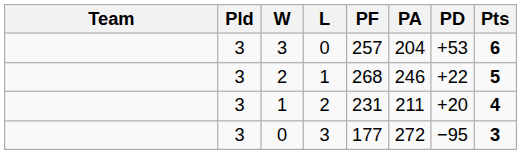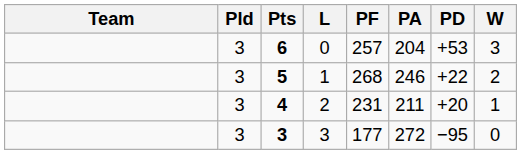columns swapped: (282, 18) <-> (495, 18)
